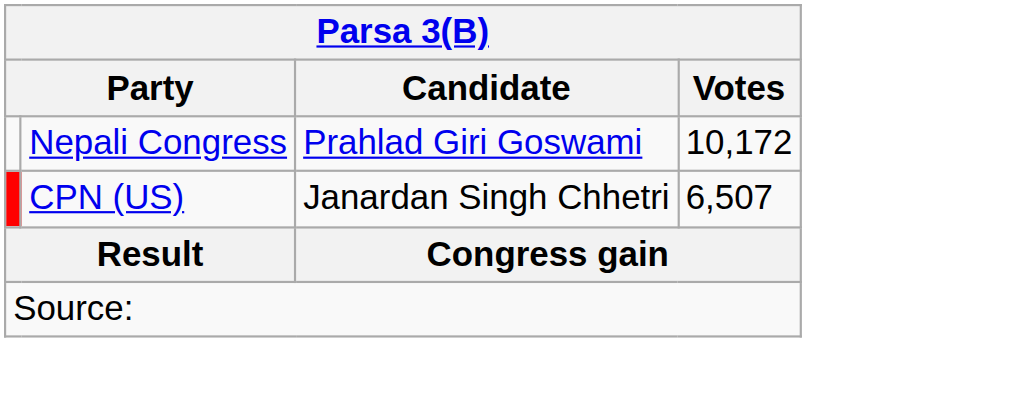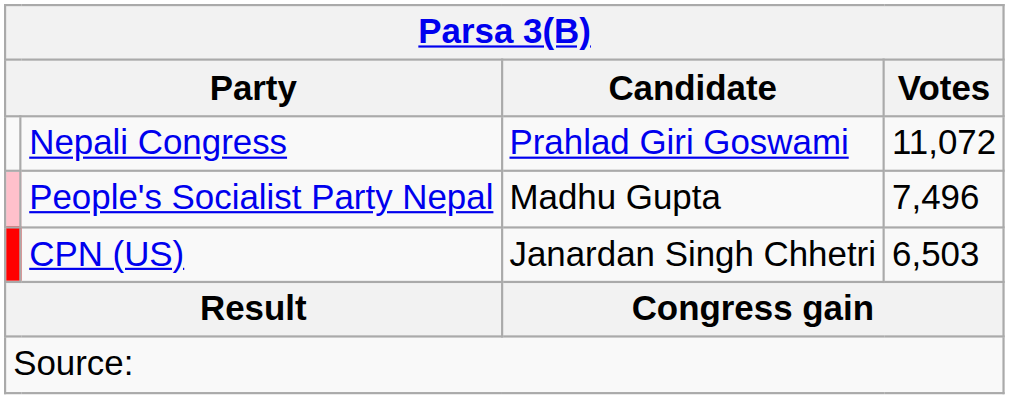(739, 142) 10,172 -> (944, 142) 11,072
+ row: (261, 198)
(729, 198) 6,507 -> (936, 253) 6,503
